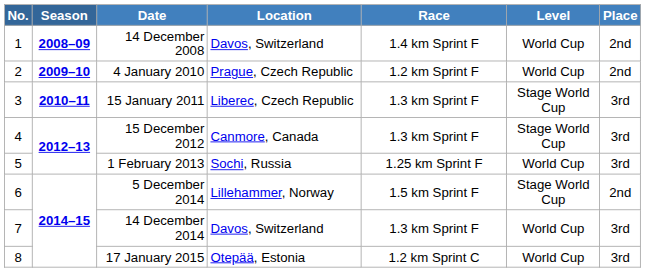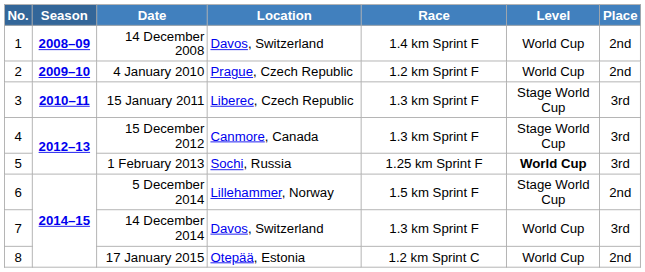(553, 164) normal -> (553, 164) bold
(620, 257) 3rd -> (620, 257) 2nd
